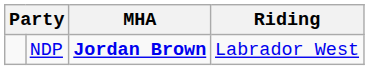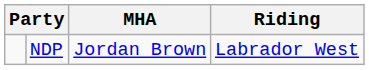(140, 50) bold -> (140, 50) normal
